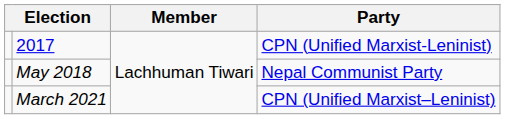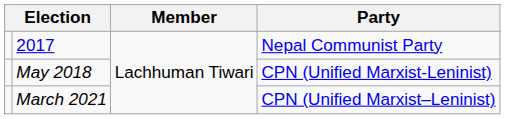(377, 45) CPN (Unified Marxist-Leninist) -> (352, 45) Nepal Communist Party
(352, 72) Nepal Communist Party -> (377, 72) CPN (Unified Marxist-Leninist)
